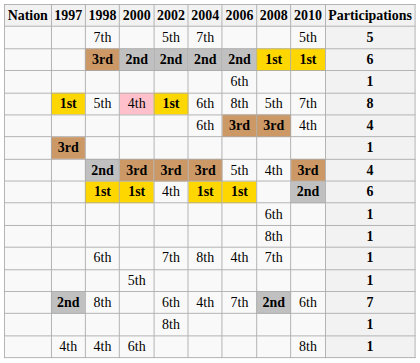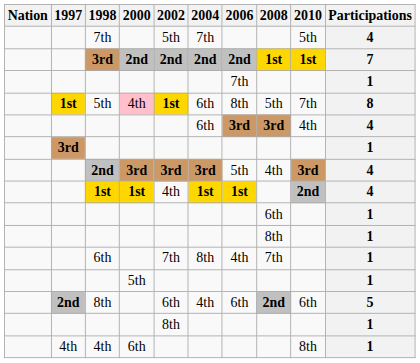(370, 37) 5 -> (370, 37) 4
(370, 59) 6 -> (370, 59) 7
(239, 81) 6th -> (239, 81) 7th
(370, 192) 6 -> (370, 192) 4
(239, 302) 7th -> (239, 302) 6th
(370, 302) 7 -> (370, 302) 5
